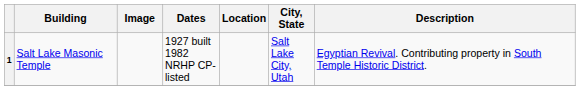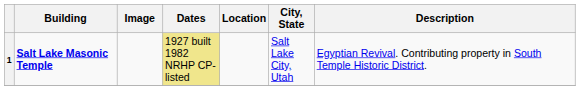(60, 59) normal -> (62, 59) bold
(190, 59) no background -> (190, 59) khaki background
